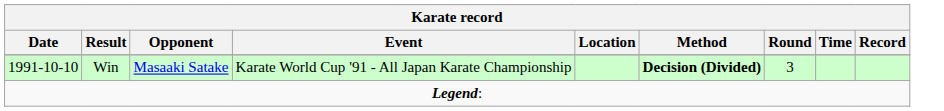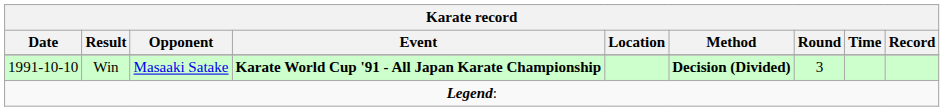(404, 67) normal -> (418, 67) bold
